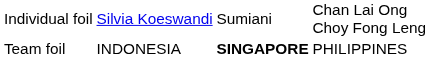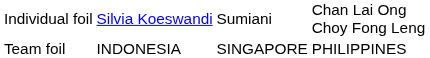(263, 48) bold -> (262, 48) normal
